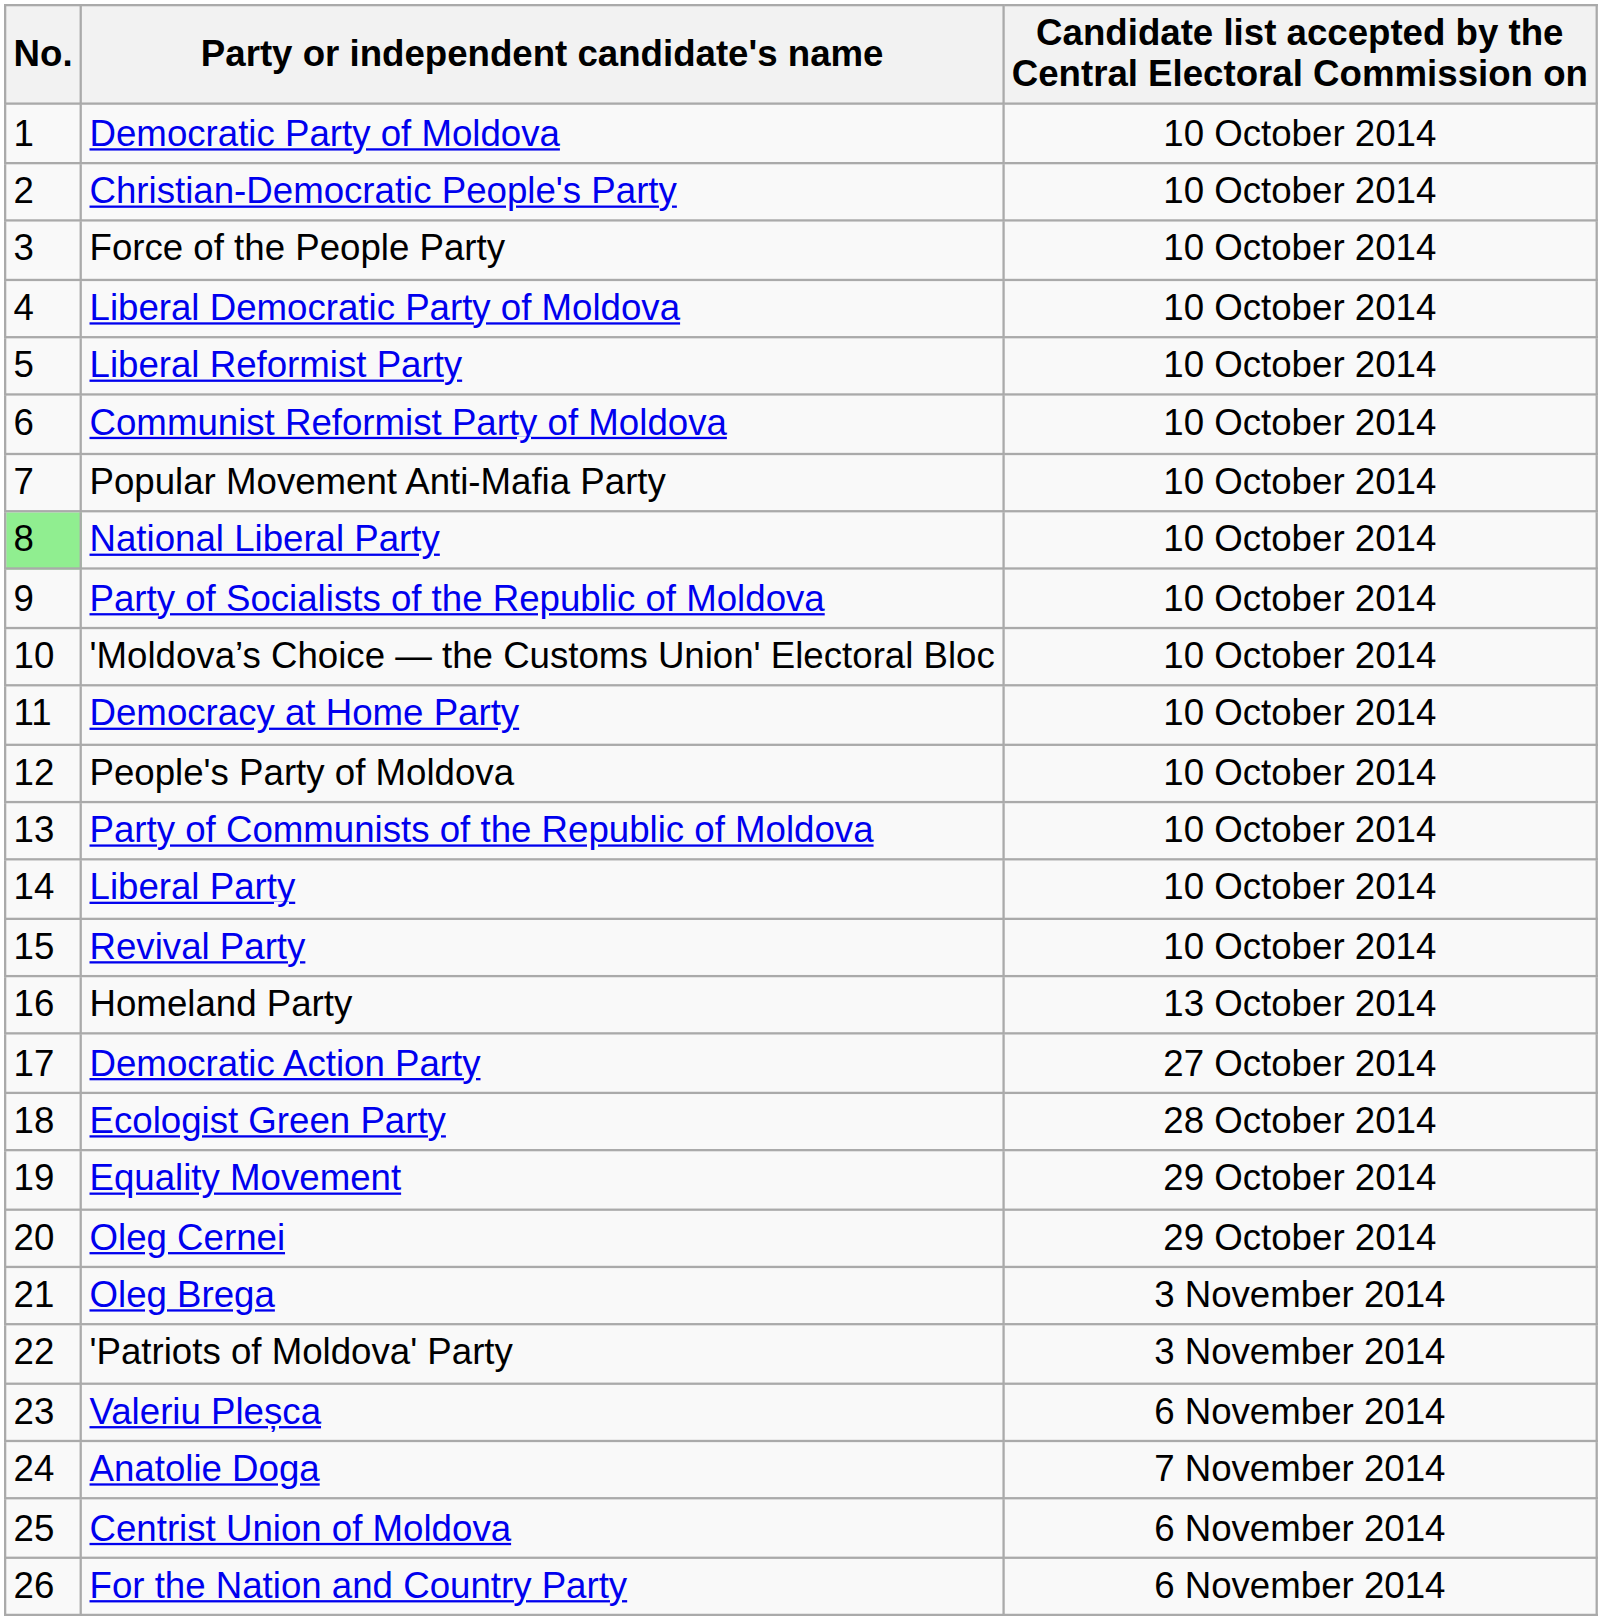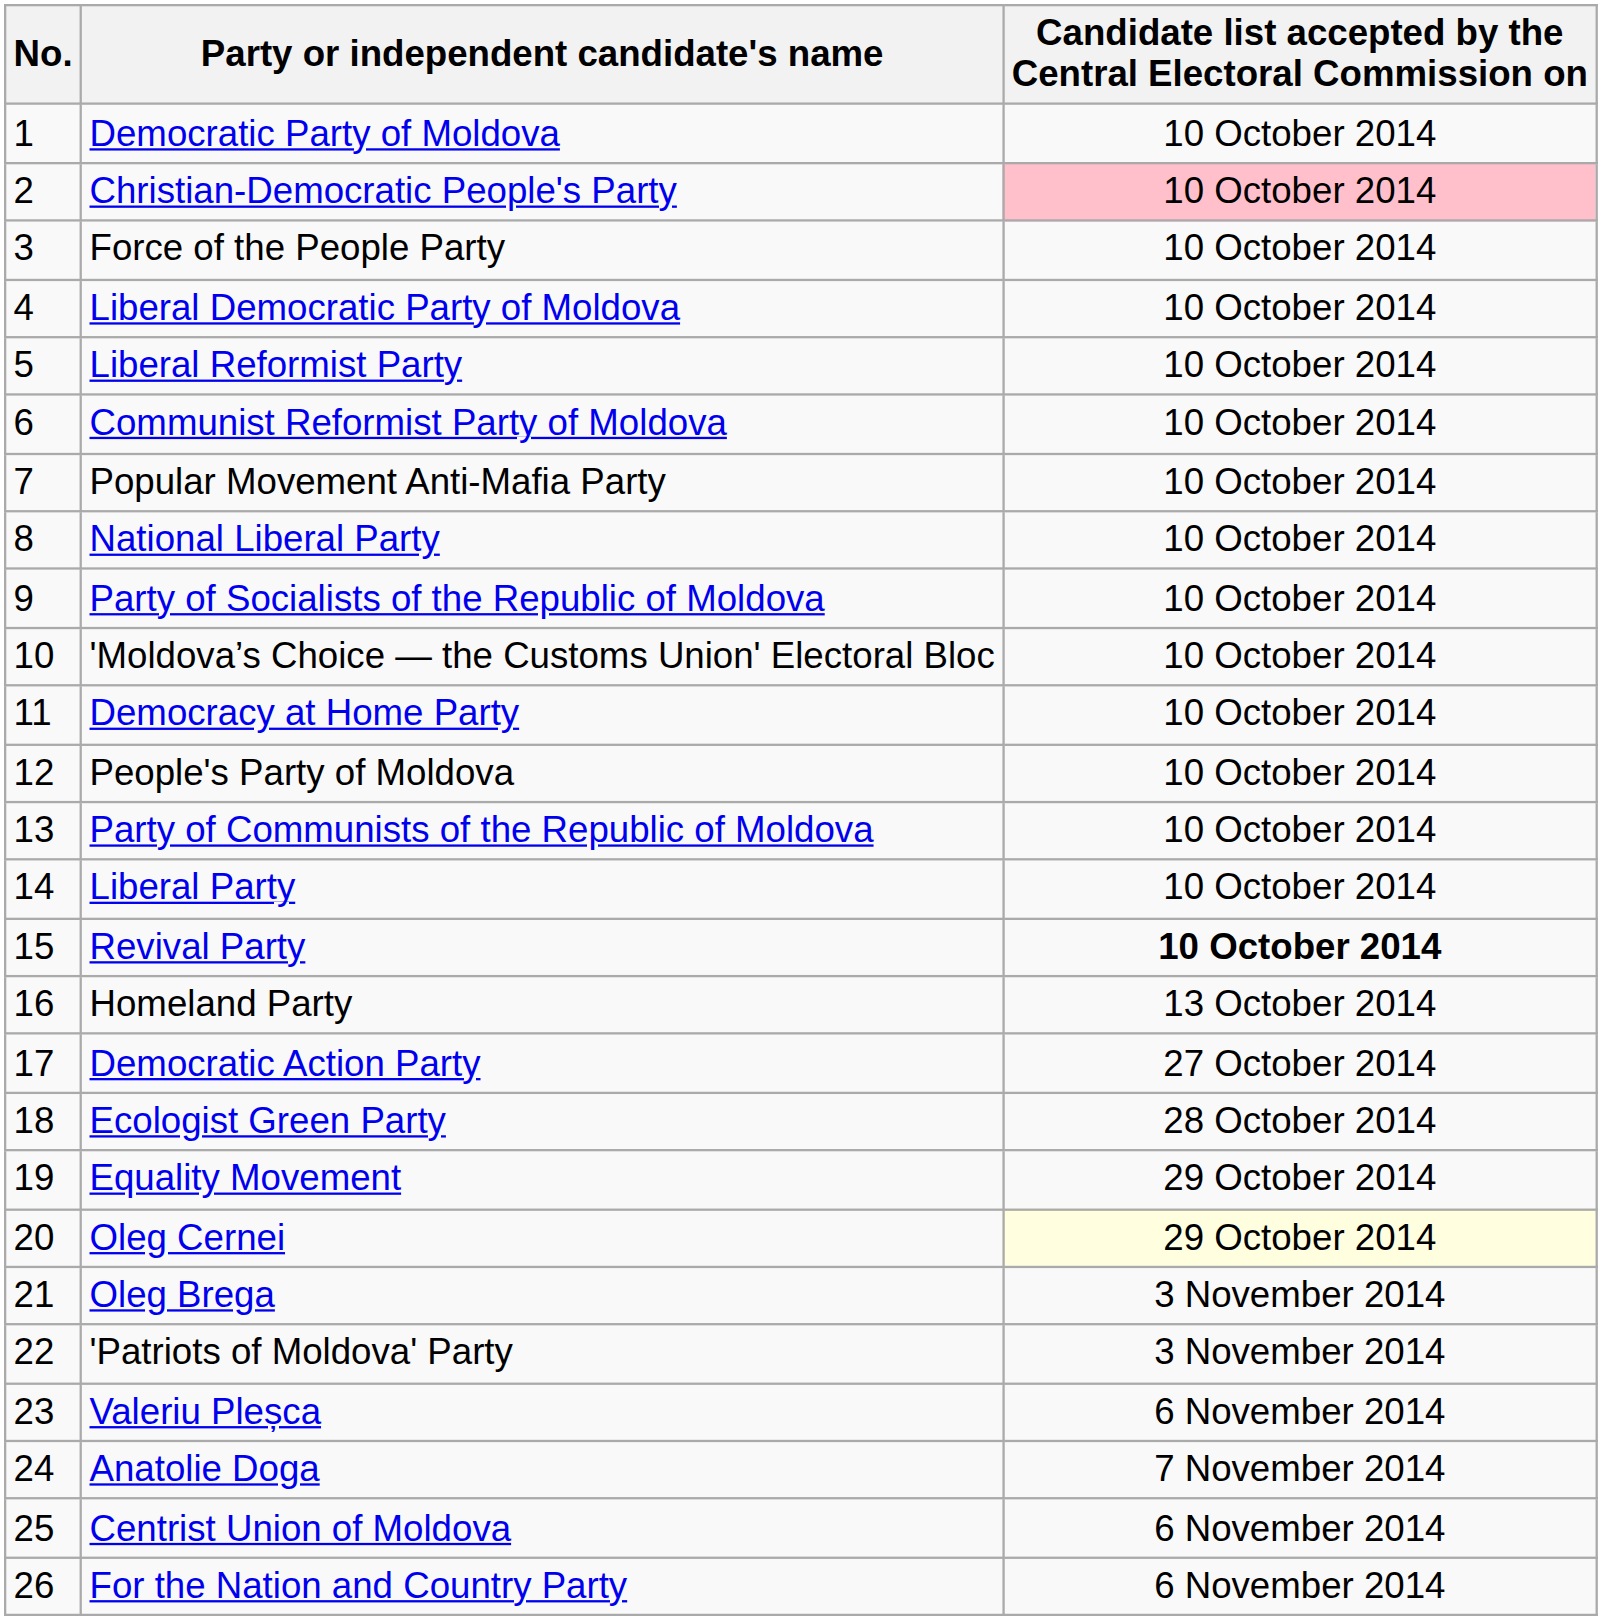(1300, 190) no background -> (1300, 190) pink background
(24, 539) lightgreen background -> (24, 539) no background
(1300, 946) normal -> (1300, 946) bold
(1300, 1236) no background -> (1300, 1236) lightyellow background
